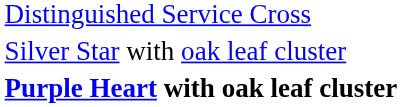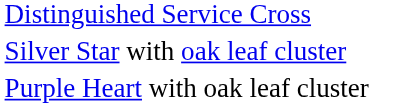(194, 88) bold -> (180, 88) normal
